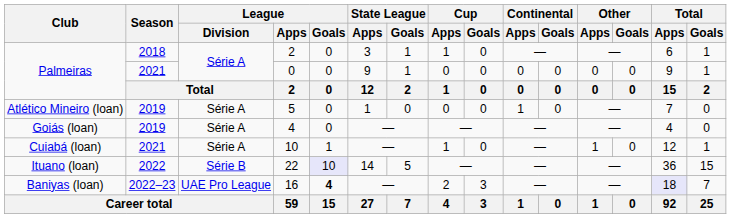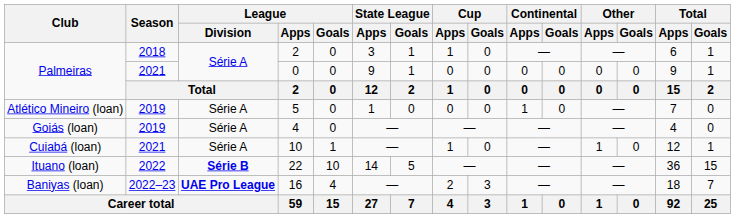(226, 166) normal -> (228, 166) bold
(329, 166) lavender background -> (333, 166) no background
(226, 185) normal -> (228, 185) bold
(329, 185) bold -> (333, 185) normal
(669, 185) lavender background -> (673, 185) no background
